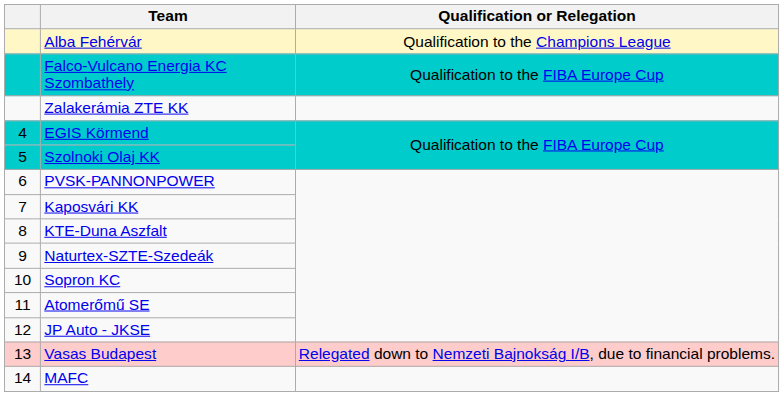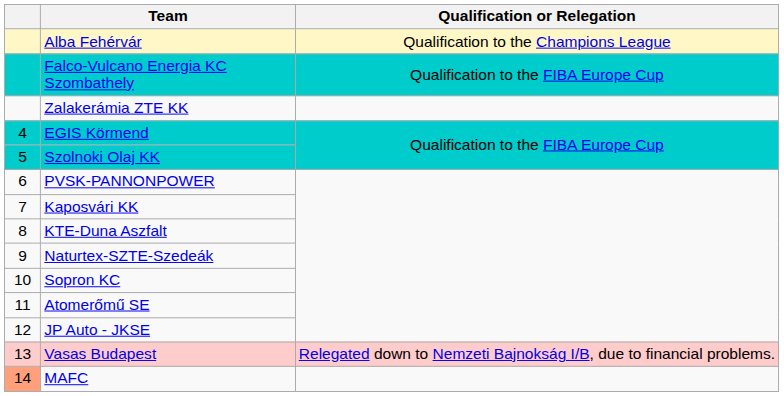(23, 378) no background -> (23, 378) lightsalmon background
